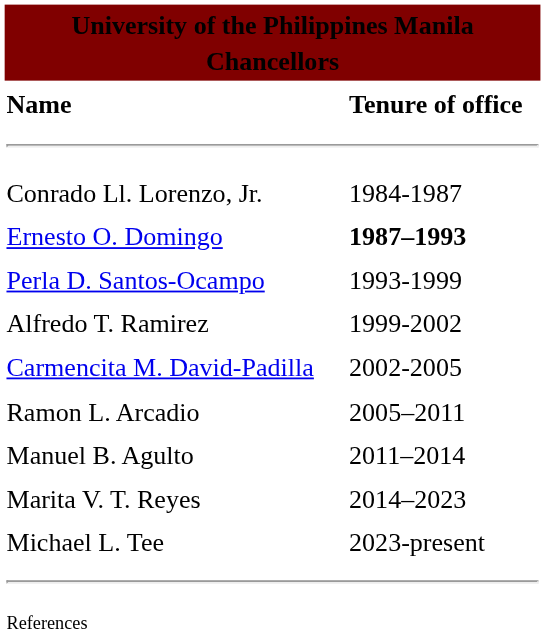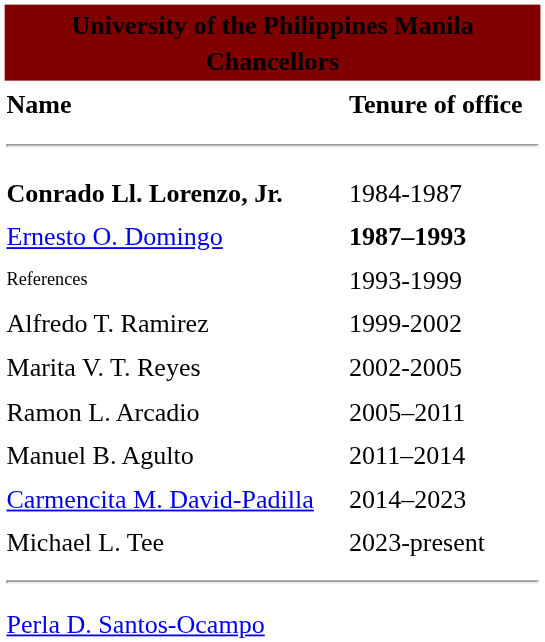(135, 193) normal -> (145, 193) bold
(136, 280) Perla D. Santos-Ocampo -> (47, 279) References
(160, 367) Carmencita M. David-Padilla -> (104, 367) Marita V. T. Reyes
(104, 499) Marita V. T. Reyes -> (160, 499) Carmencita M. David-Padilla
(47, 622) References -> (136, 623) Perla D. Santos-Ocampo
